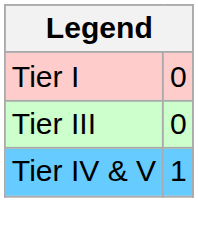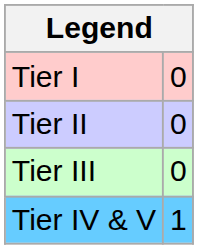+ row: (50, 123)
